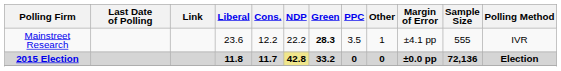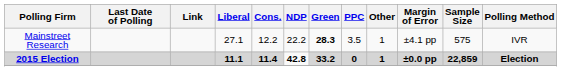(234, 40) 23.6 -> (234, 40) 27.1
(462, 40) 555 -> (462, 40) 575
(234, 59) 11.8 -> (234, 59) 11.1
(268, 59) 11.7 -> (268, 59) 11.4
(296, 59) khaki background -> (296, 59) no background
(382, 59) 0 -> (382, 59) 1
(462, 59) 72,136 -> (462, 59) 22,859
